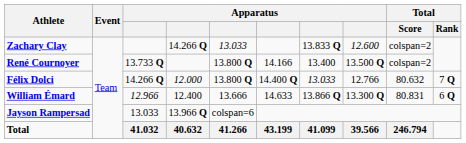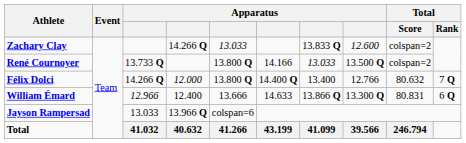(321, 62) 13.400 -> (321, 62) 13.033
(321, 79) 13.033 -> (321, 79) 13.400
